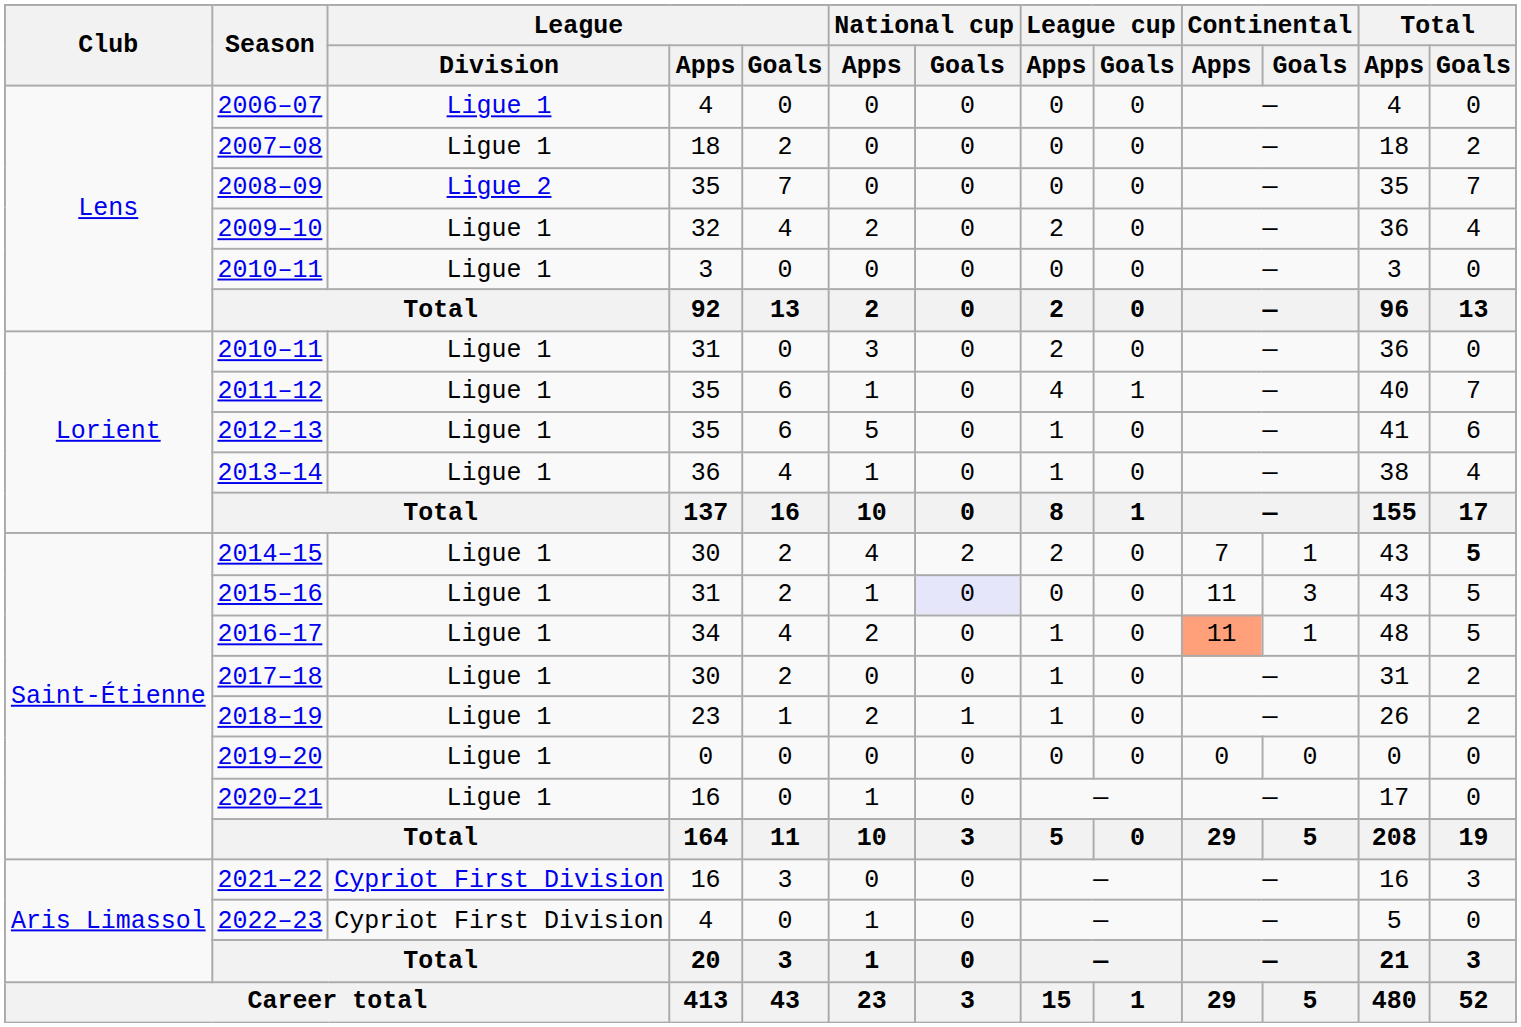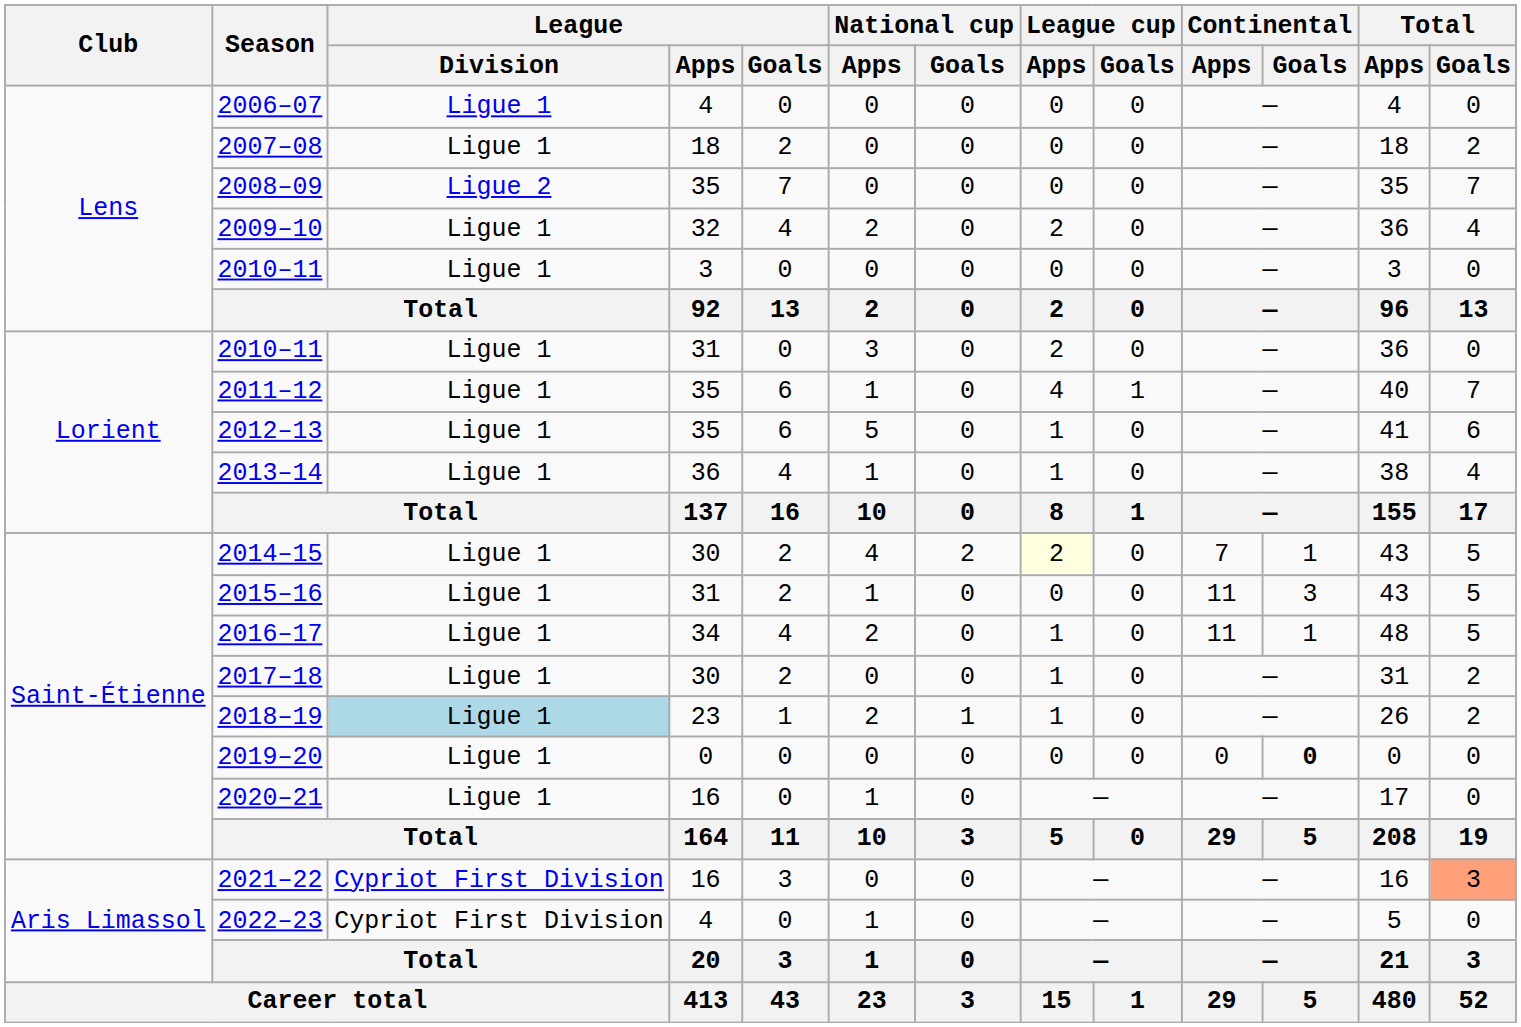(1057, 554) no background -> (1057, 554) lightyellow background
(1474, 554) bold -> (1474, 554) normal
(968, 595) lavender background -> (968, 595) no background
(1222, 635) lightsalmon background -> (1222, 635) no background
(499, 717) no background -> (499, 717) lightblue background
(1310, 758) normal -> (1310, 758) bold
(1474, 880) no background -> (1474, 880) lightsalmon background
